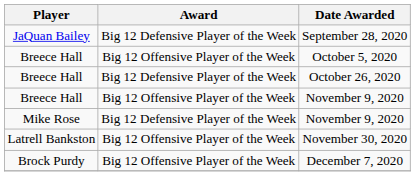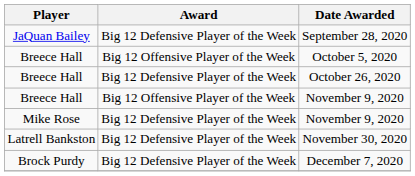(199, 139) Big 12 Offensive Player of the Week -> (199, 139) Big 12 Defensive Player of the Week
(199, 160) Big 12 Offensive Player of the Week -> (199, 160) Big 12 Defensive Player of the Week
